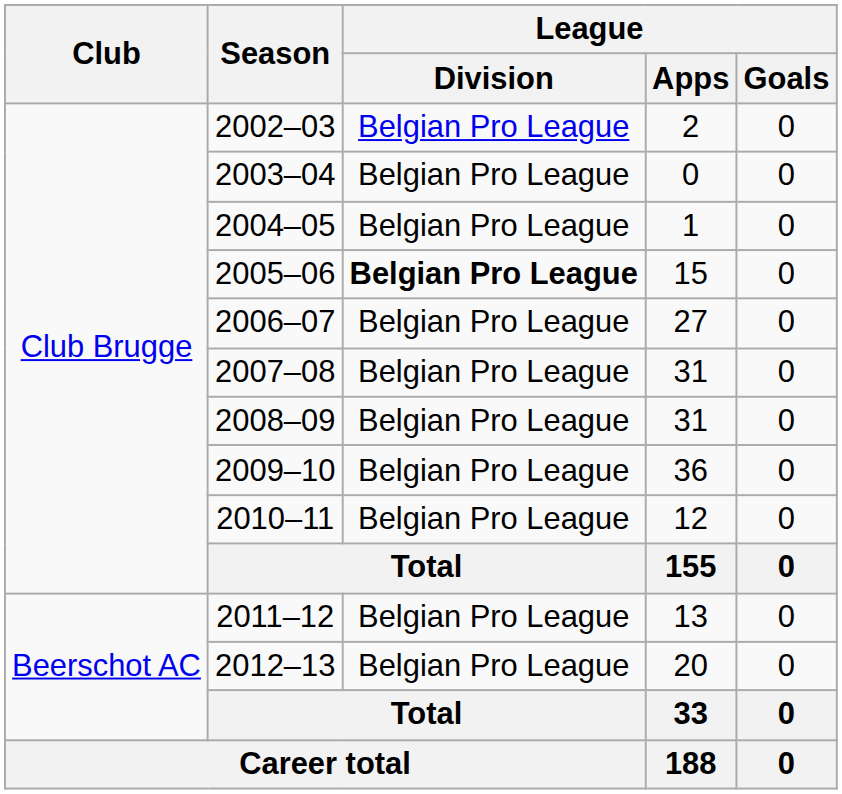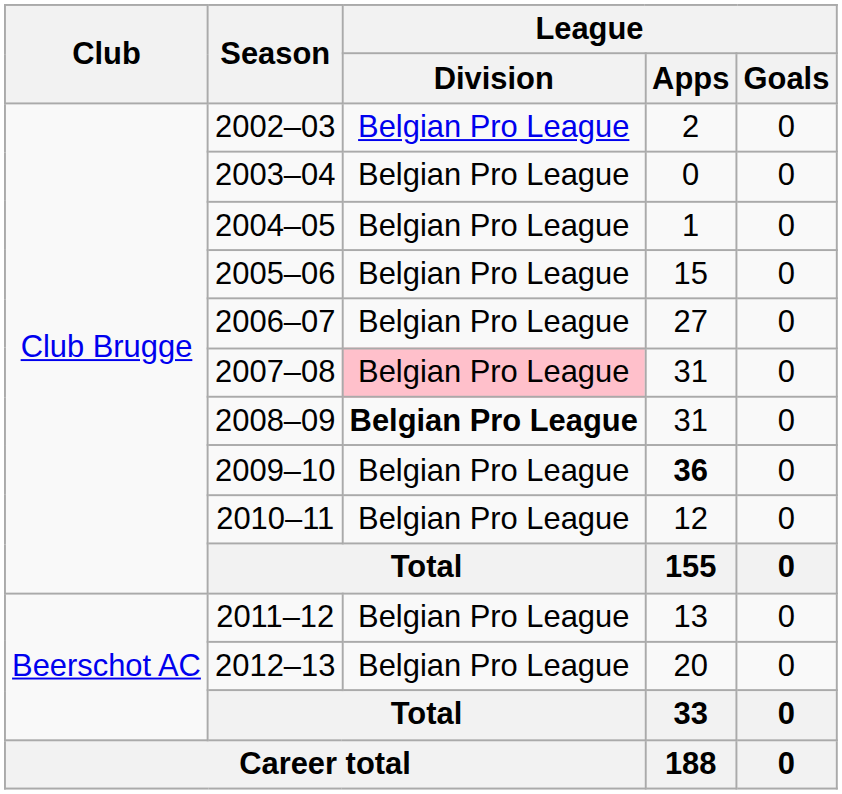(494, 273) bold -> (494, 273) normal
(494, 371) no background -> (494, 371) pink background
(494, 420) normal -> (494, 420) bold
(691, 469) normal -> (691, 469) bold
